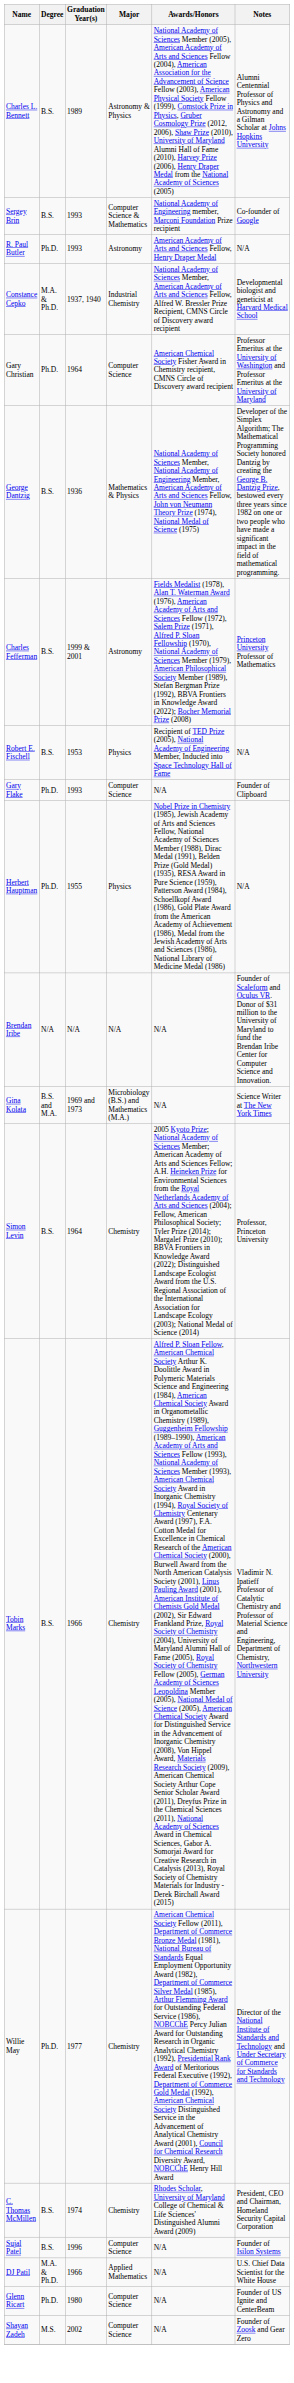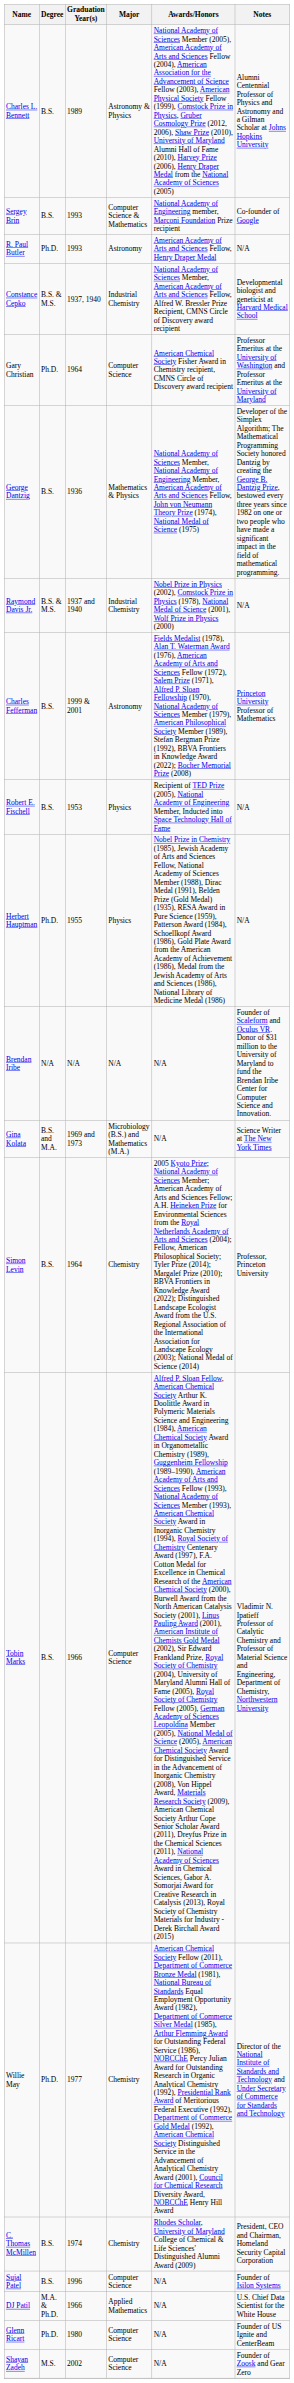(50, 299) M.A. & Ph.D. -> (51, 299) B.S. & M.S.
+ row: (21, 605)
- row: (14, 790)
(124, 1624) Chemistry -> (123, 1657) Computer Science
